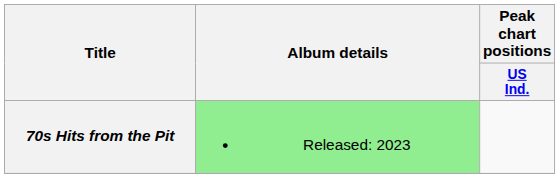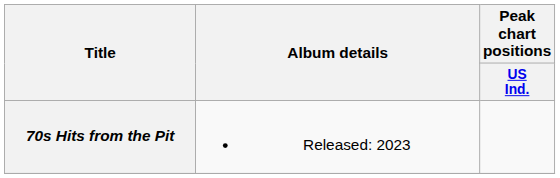(338, 145) lightgreen background -> (338, 145) no background
